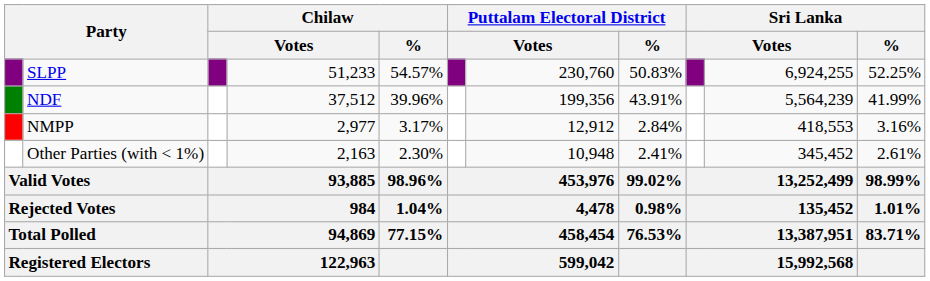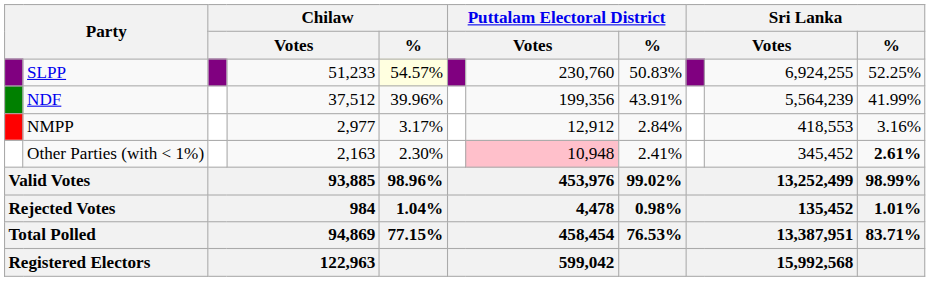(417, 72) no background -> (417, 72) lightyellow background
(591, 153) no background -> (591, 153) pink background
(899, 153) normal -> (898, 153) bold
